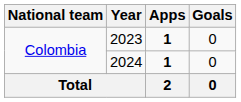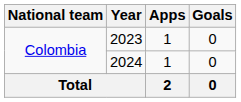(167, 39) bold -> (167, 39) normal
(167, 62) bold -> (167, 62) normal
